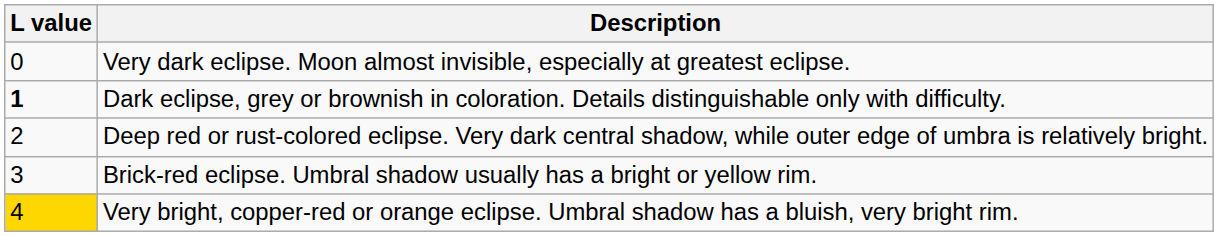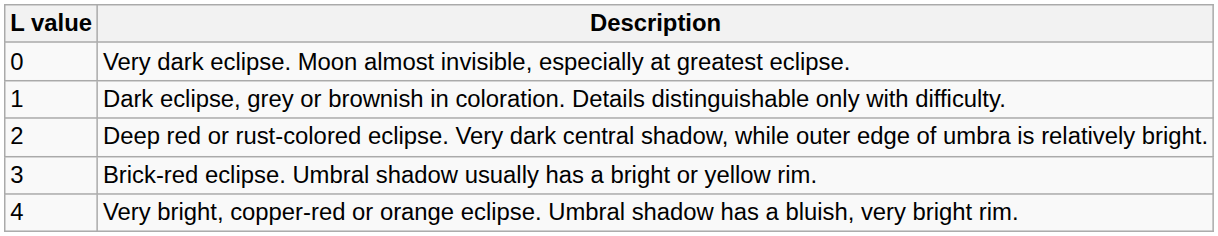(17, 99) bold -> (17, 99) normal
(17, 212) gold background -> (17, 212) no background
